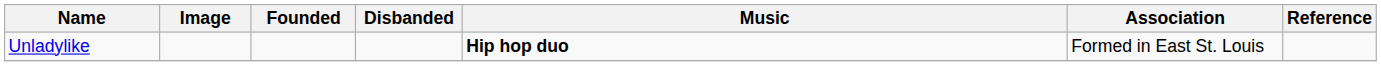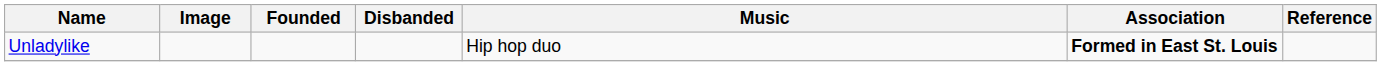(518, 46) bold -> (514, 46) normal
(1168, 46) normal -> (1174, 46) bold
